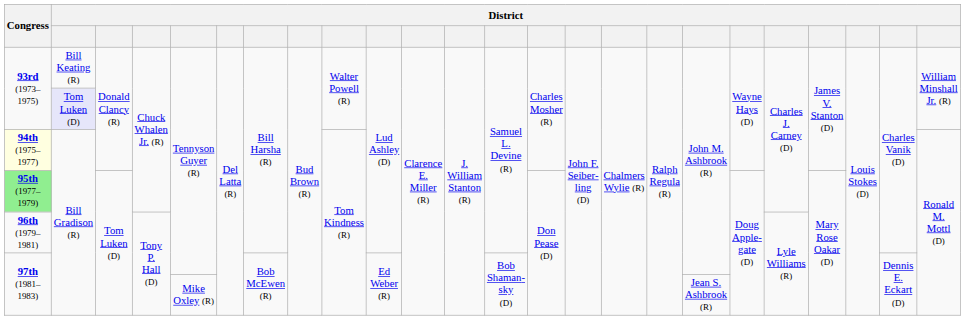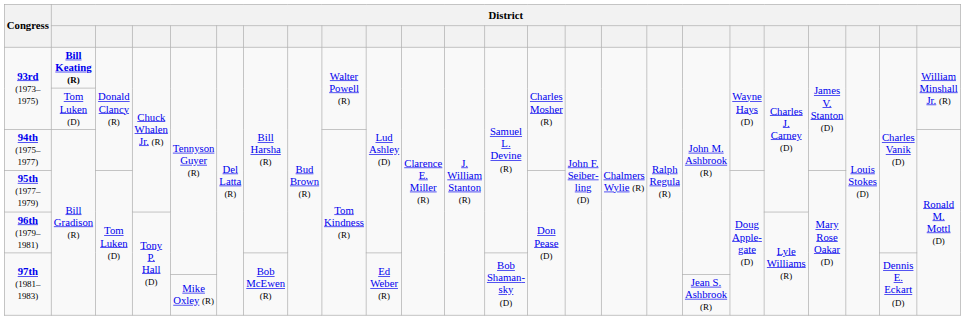(73, 67) normal -> (73, 67) bold
(73, 109) lavender background -> (73, 109) no background
(28, 150) lightyellow background -> (28, 150) no background
(28, 191) lightgreen background -> (28, 191) no background
